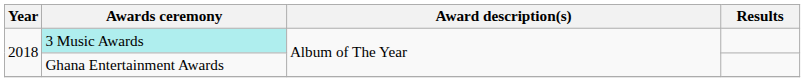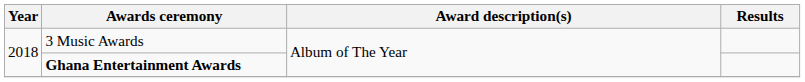(95, 40) paleturquoise background -> (95, 40) no background
(135, 64) normal -> (143, 64) bold
